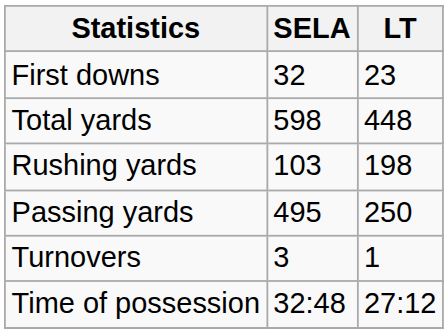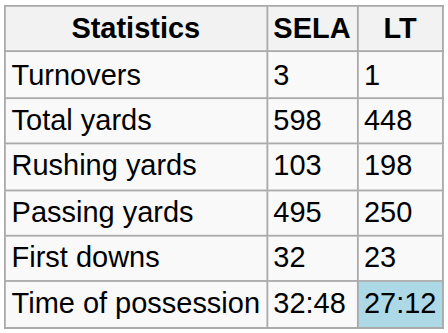rows swapped: (86, 74) <-> (76, 258)
(400, 303) no background -> (400, 303) lightblue background
